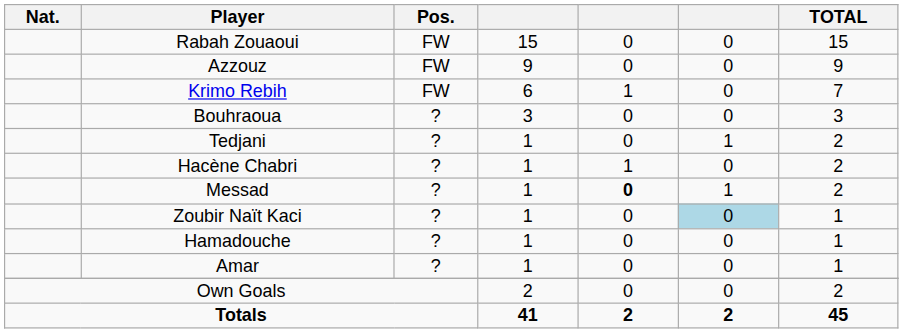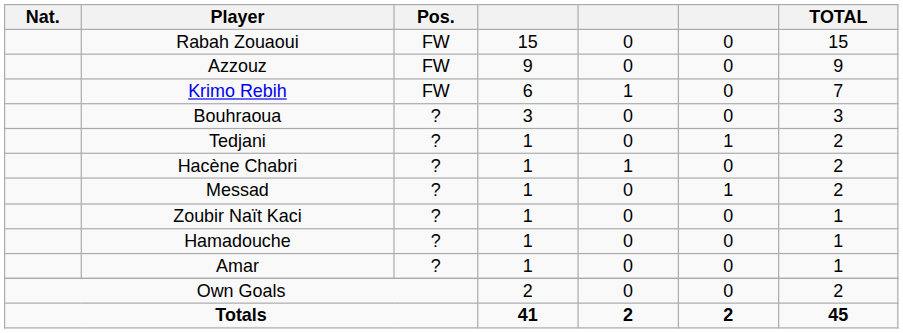(628, 191) bold -> (628, 191) normal
(728, 215) lightblue background -> (728, 215) no background
